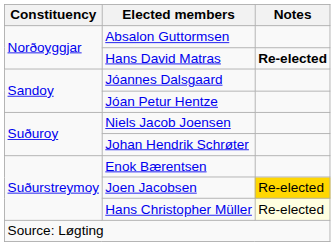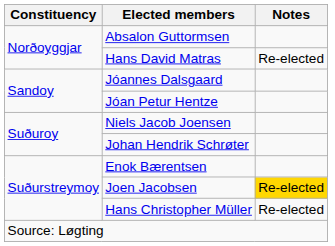(293, 58) bold -> (291, 58) normal
(291, 209) lightyellow background -> (291, 209) no background
